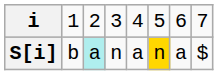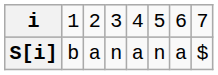(95, 54) paleturquoise background -> (95, 54) no background
(159, 54) gold background -> (159, 54) no background
